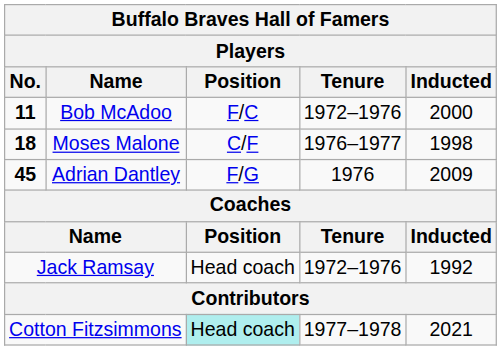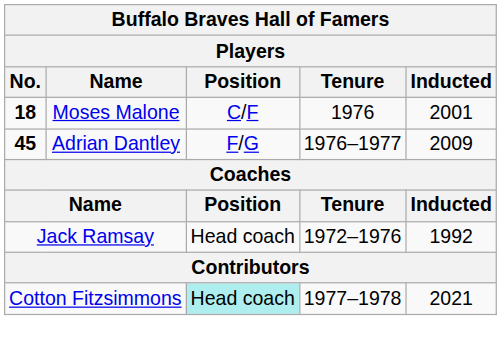- row: (116, 112)
(353, 143) 1976–1977 -> (353, 112) 1976
(451, 143) 1998 -> (451, 112) 2001
(353, 174) 1976 -> (353, 143) 1976–1977
